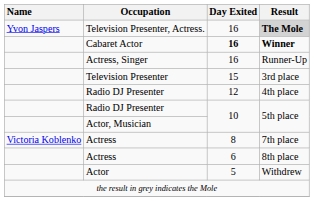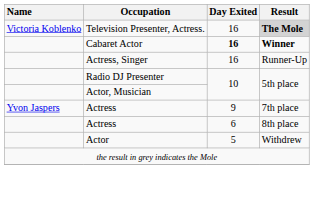(33, 28) Yvon Jaspers -> (44, 28) Victoria Koblenko
- row: (127, 76)
- row: (125, 92)
(44, 140) Victoria Koblenko -> (33, 108) Yvon Jaspers
(233, 140) 8 -> (233, 108) 9
